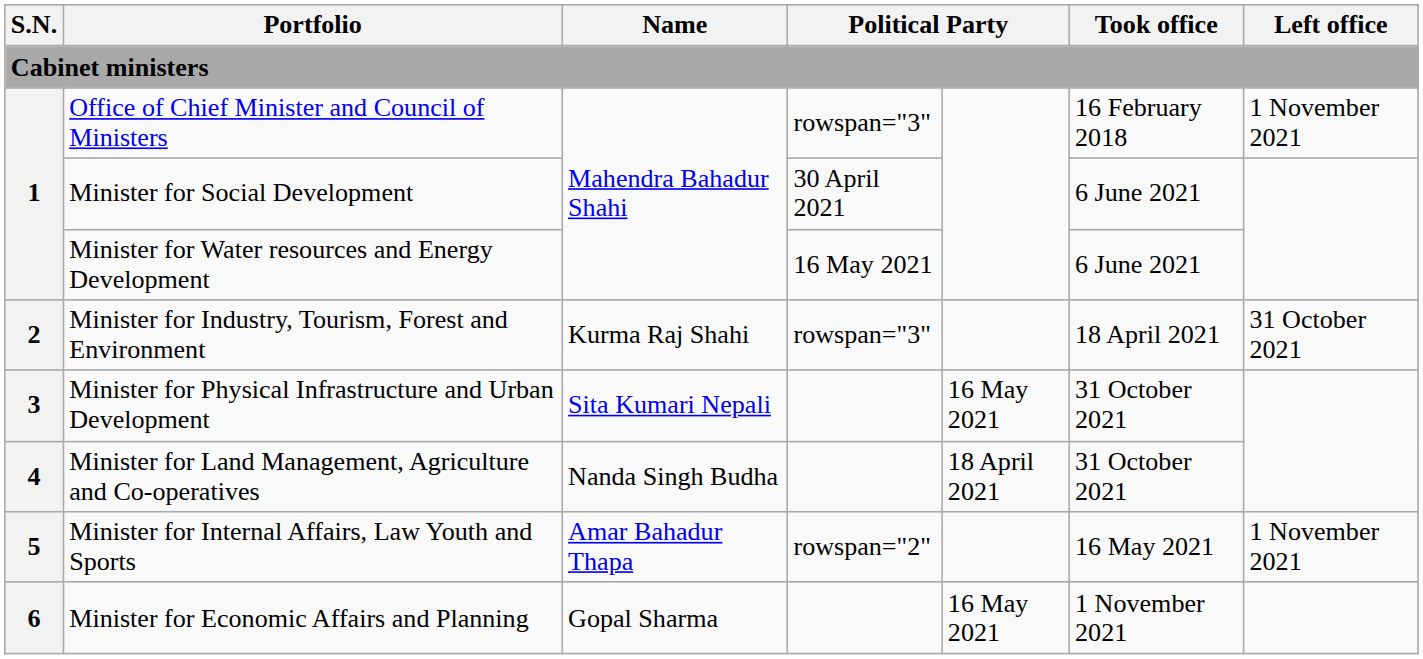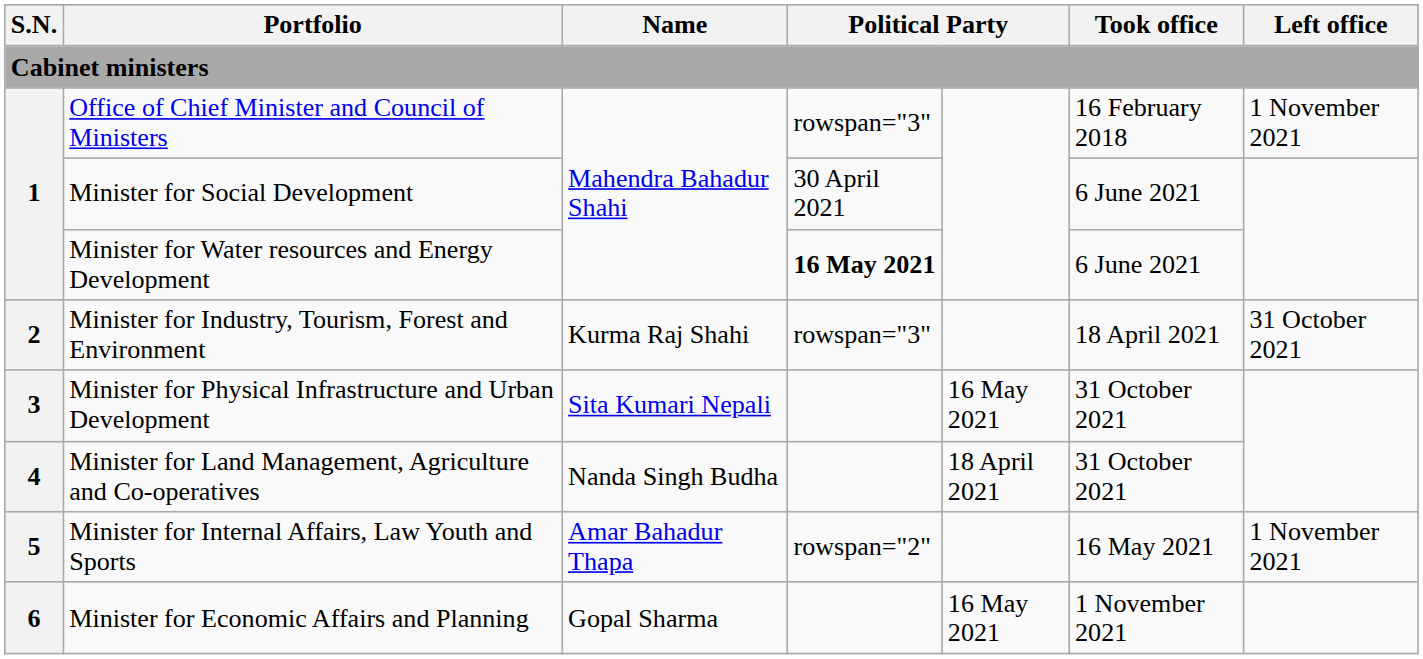(863, 263) normal -> (864, 263) bold
